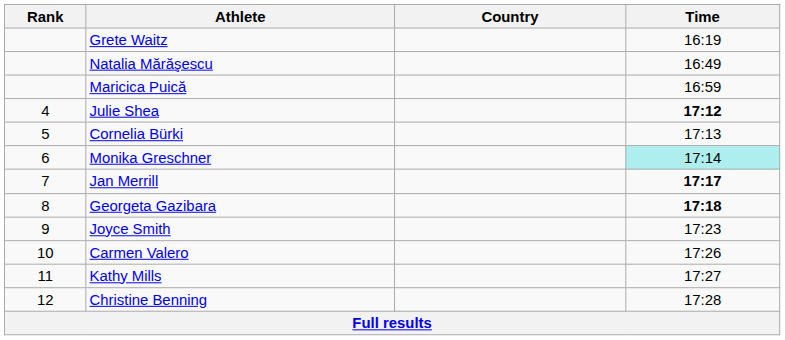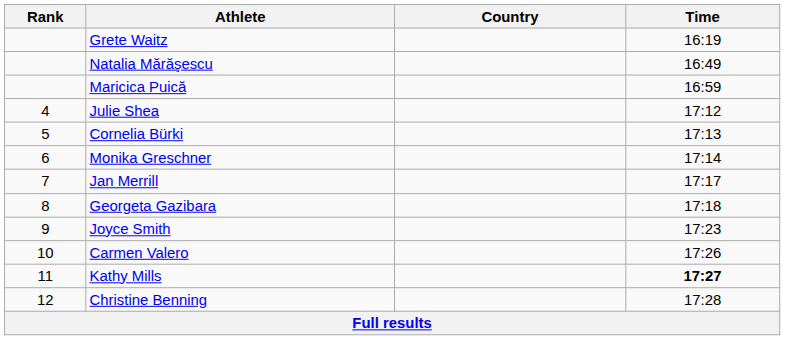(703, 111) bold -> (703, 111) normal
(703, 158) paleturquoise background -> (703, 158) no background
(703, 182) bold -> (703, 182) normal
(703, 205) bold -> (703, 205) normal
(703, 276) normal -> (703, 276) bold
